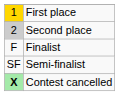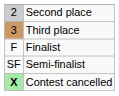- row: (51, 13)
+ row: (53, 30)
